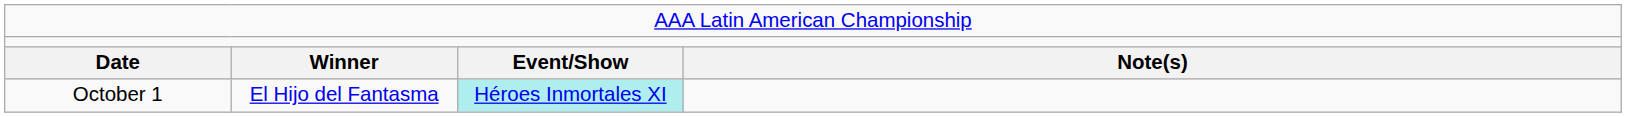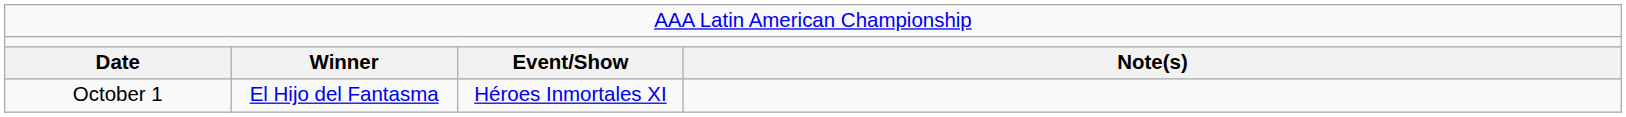(570, 95) paleturquoise background -> (570, 95) no background
